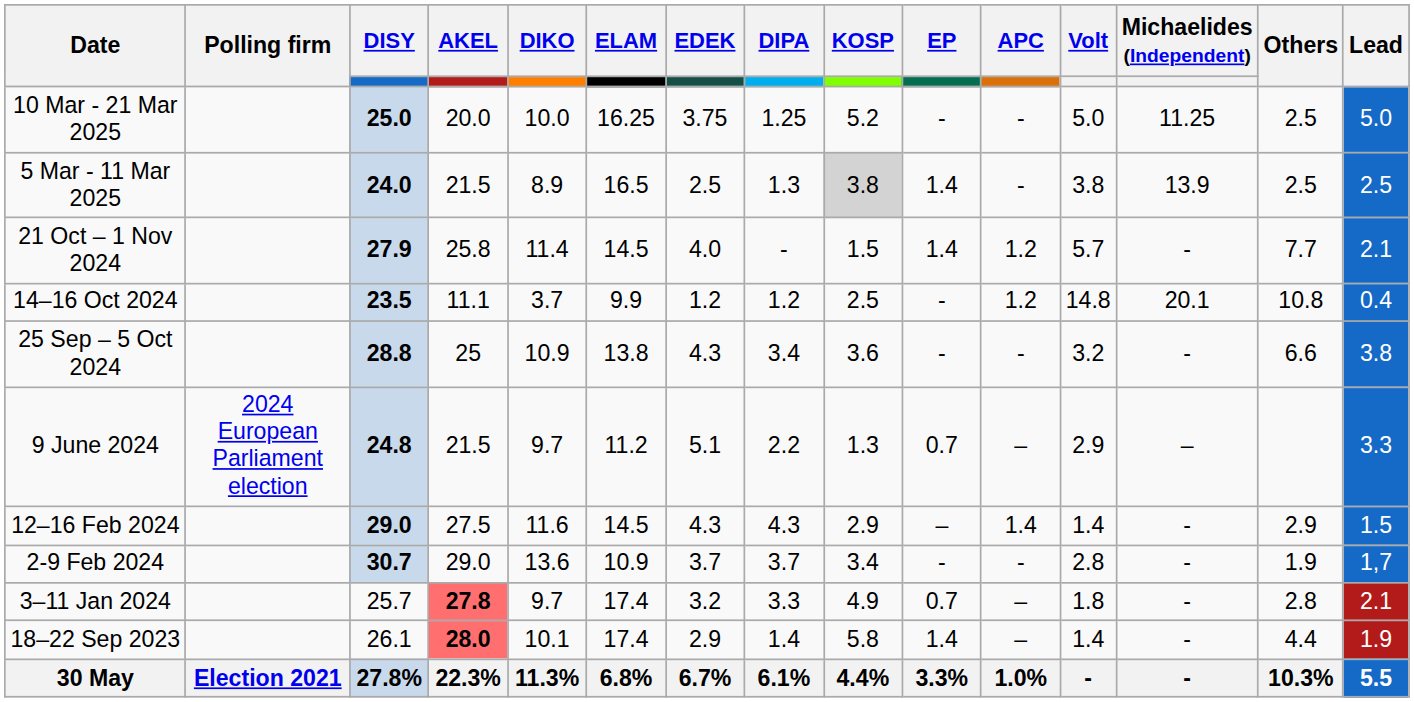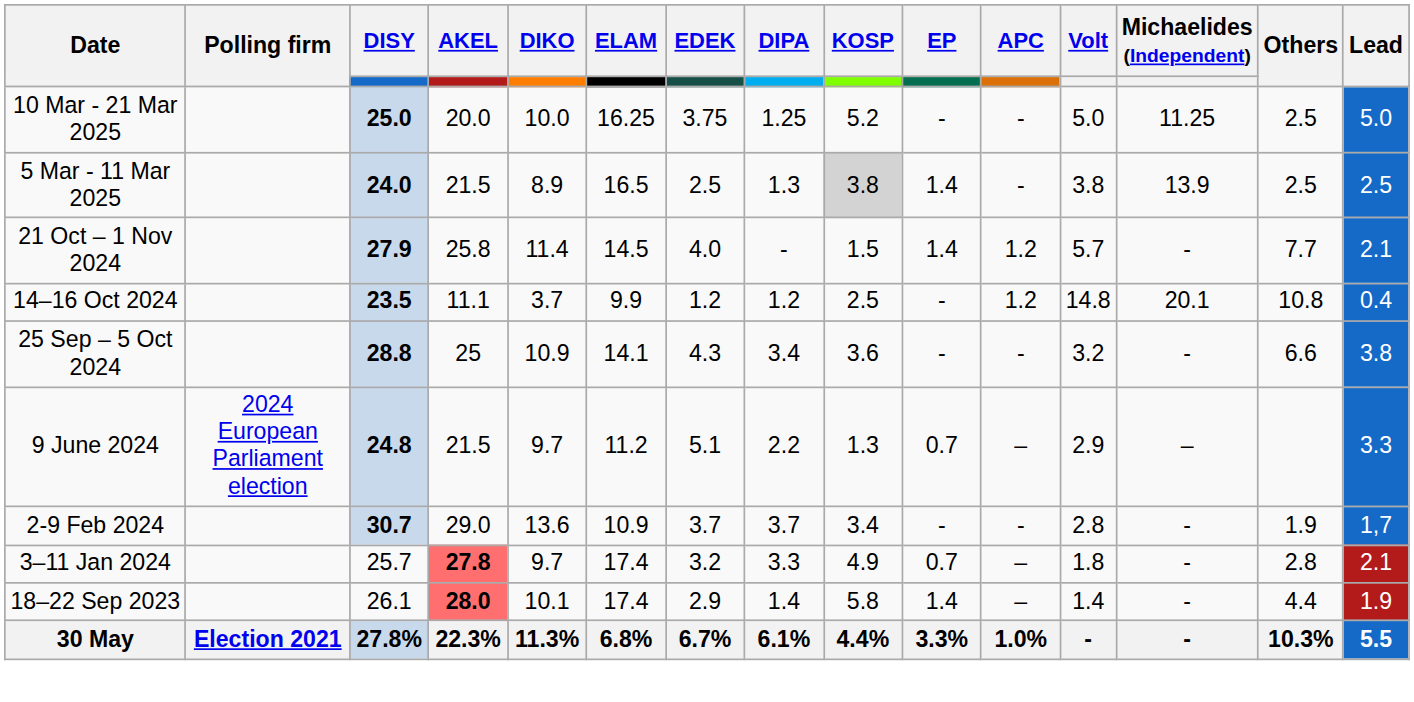(626, 353) 13.8 -> (626, 353) 14.1
- row: (95, 524)
